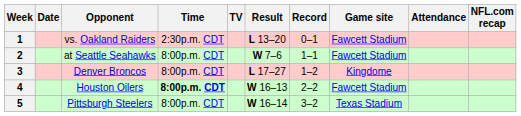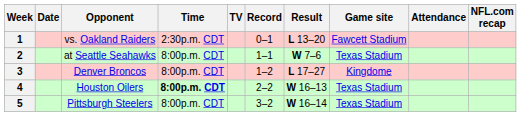columns swapped: (267, 18) <-> (309, 18)
(369, 55) Fawcett Stadium -> (369, 55) Texas Stadium
(369, 87) Fawcett Stadium -> (369, 87) Texas Stadium
